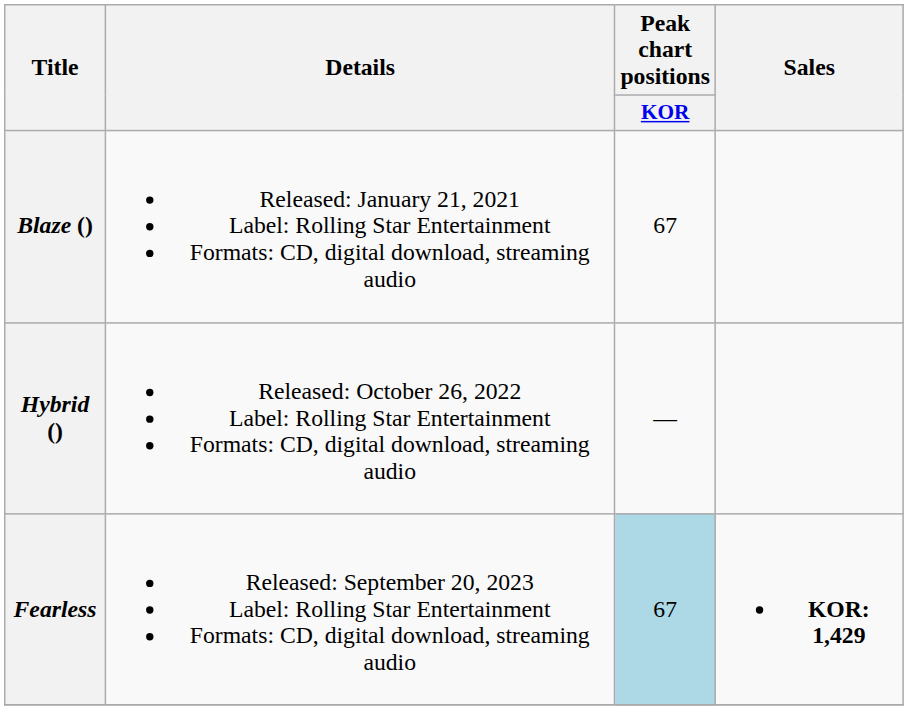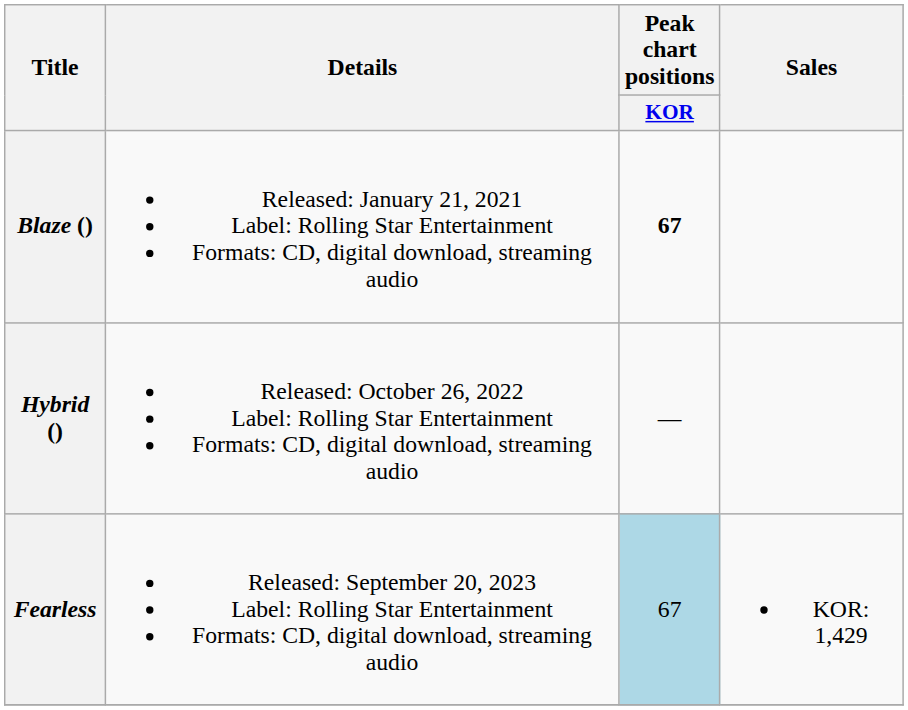(665, 226) normal -> (670, 226) bold
(809, 623) bold -> (811, 623) normal
